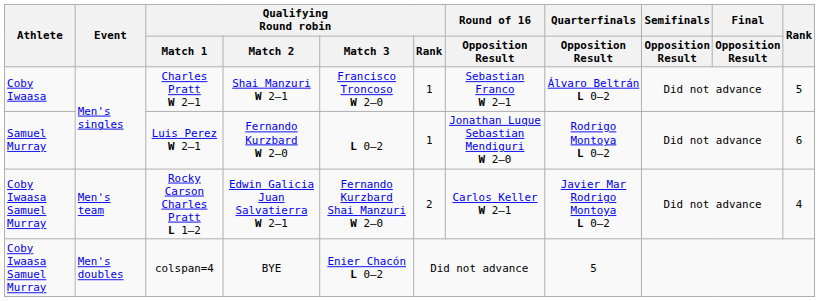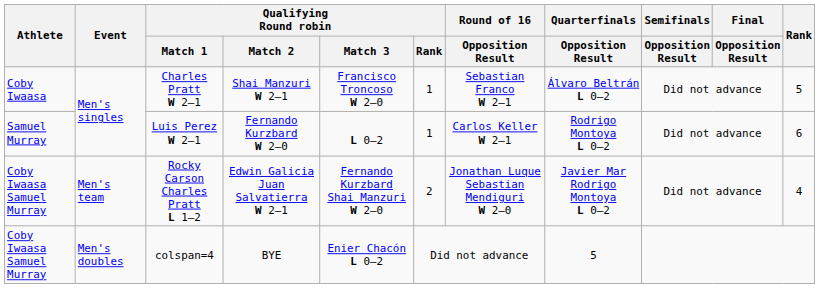(495, 140) Jonathan Luque Sebastian Mendiguri W 2–0 -> (495, 133) Carlos Keller W 2–1
(495, 204) Carlos Keller W 2–1 -> (495, 191) Jonathan Luque Sebastian Mendiguri W 2–0
